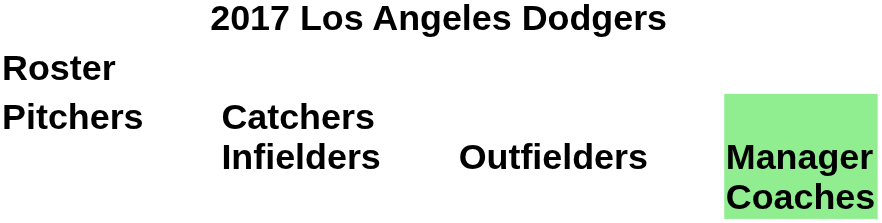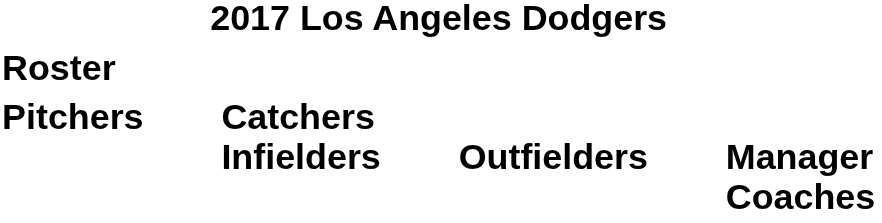(800, 176) lightgreen background -> (800, 176) no background
